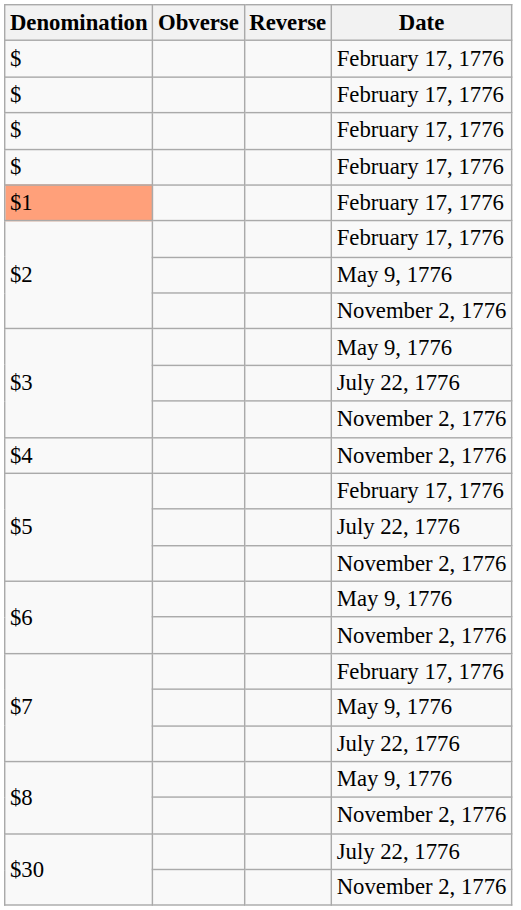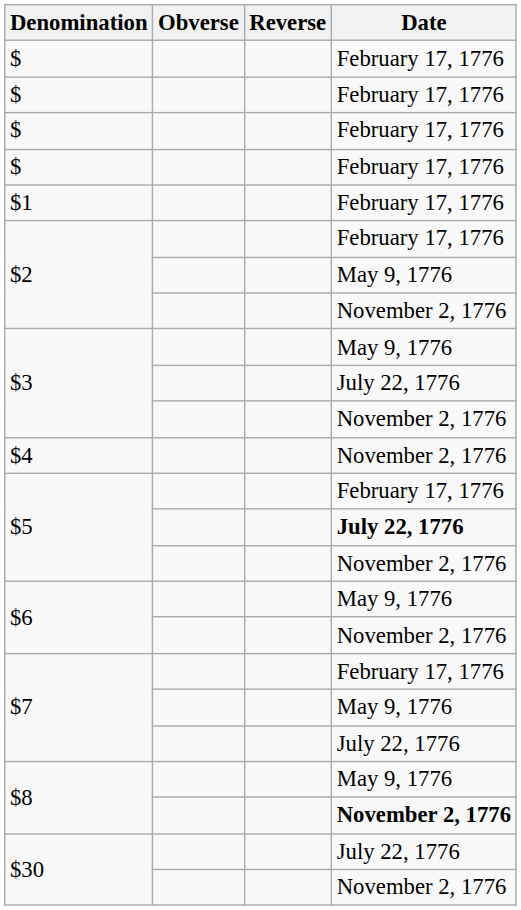(21, 202) lightsalmon background -> (21, 202) no background
(398, 526) normal -> (400, 526) bold
(422, 815) normal -> (424, 815) bold
